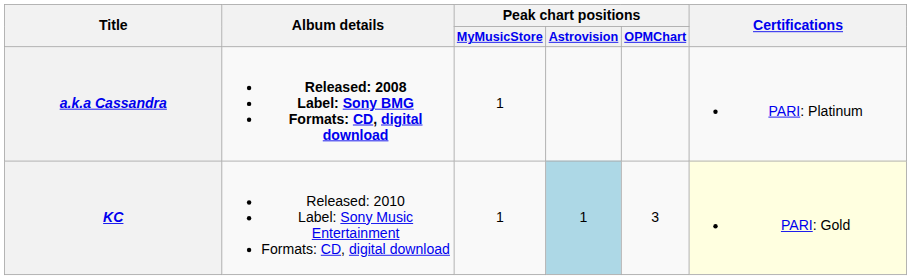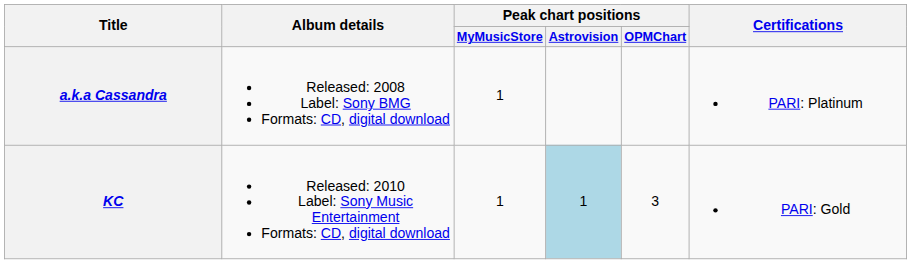(338, 112) bold -> (338, 104) normal
(798, 225) lightyellow background -> (798, 210) no background
